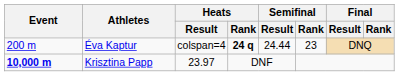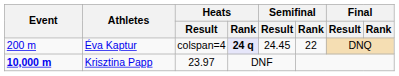(243, 46) no background -> (243, 46) lavender background
(277, 46) 24.44 -> (277, 46) 24.45
(311, 46) 23 -> (311, 46) 22
